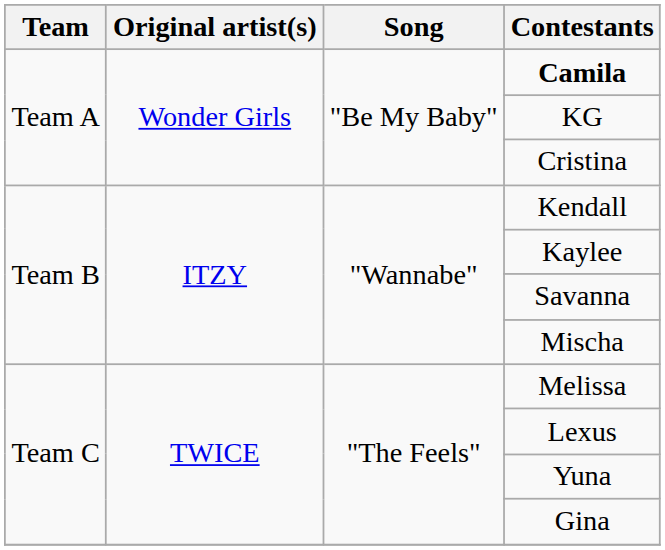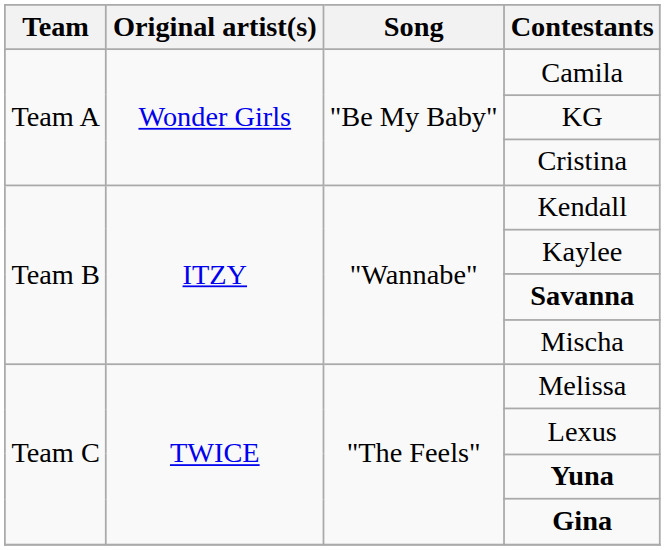(582, 71) bold -> (582, 71) normal
(582, 296) normal -> (582, 296) bold
(582, 476) normal -> (582, 476) bold
(582, 521) normal -> (582, 521) bold
